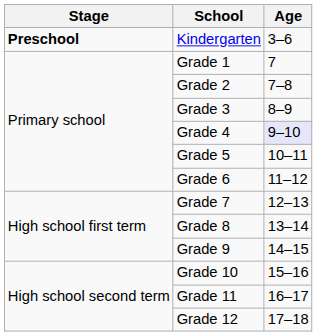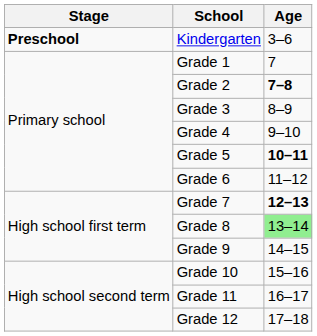(280, 86) normal -> (280, 86) bold
(284, 132) lavender background -> (284, 132) no background
(288, 156) normal -> (288, 156) bold
(288, 202) normal -> (288, 202) bold
(288, 226) no background -> (288, 226) lightgreen background
